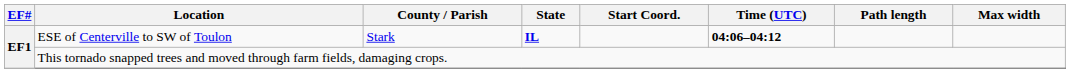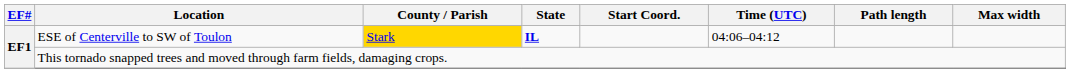(381, 36) no background -> (381, 36) gold background
(746, 36) bold -> (746, 36) normal
